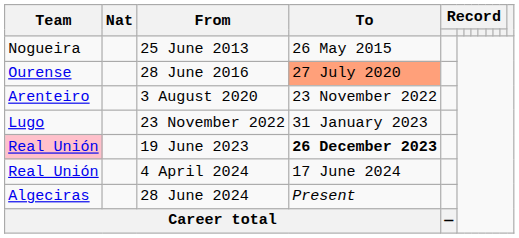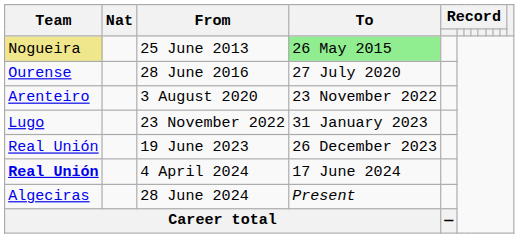(44, 49) no background -> (44, 49) khaki background
(342, 49) no background -> (342, 49) lightgreen background
(346, 73) lightsalmon background -> (346, 73) no background
(53, 147) pink background -> (53, 147) no background
(365, 147) bold -> (365, 147) normal
(53, 172) normal -> (53, 172) bold
